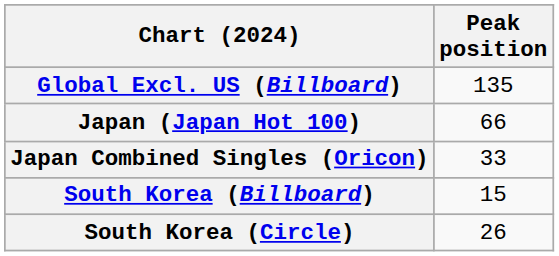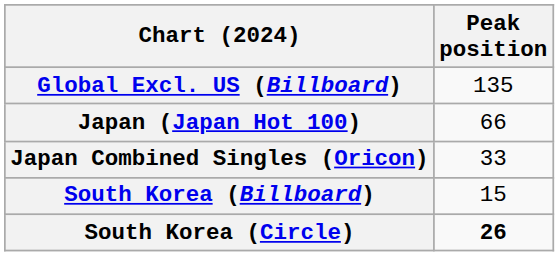(493, 232) normal -> (493, 232) bold
